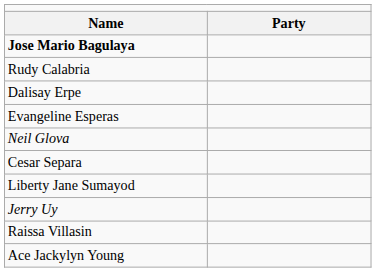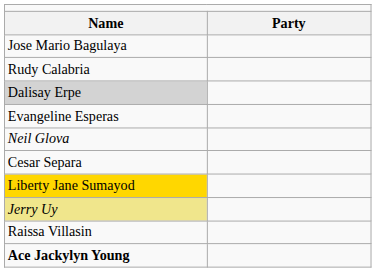(71, 46) bold -> (67, 46) normal
(44, 92) no background -> (44, 92) lightgrey background
(71, 186) no background -> (71, 186) gold background
(33, 209) no background -> (33, 209) khaki background
(66, 255) normal -> (69, 255) bold
